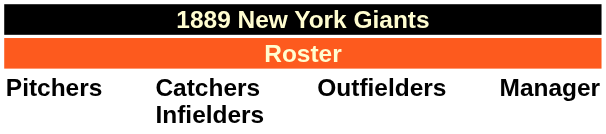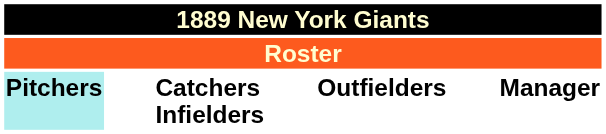(54, 87) no background -> (54, 87) paleturquoise background
